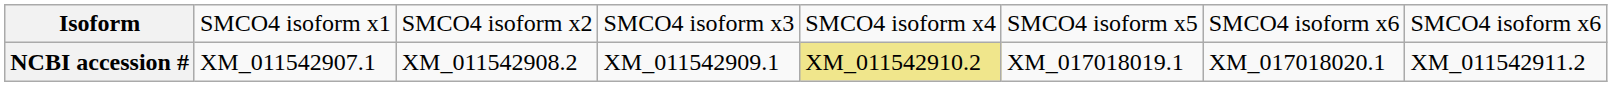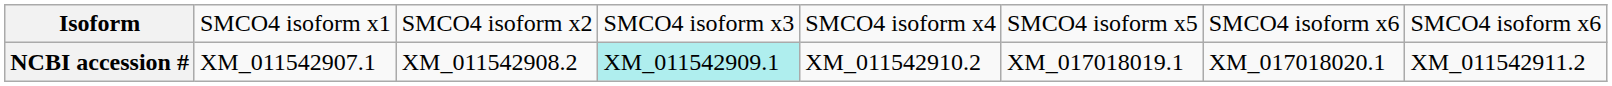(691, 61) no background -> (691, 61) paleturquoise background
(893, 61) khaki background -> (893, 61) no background
